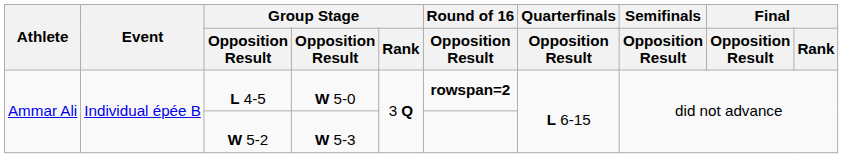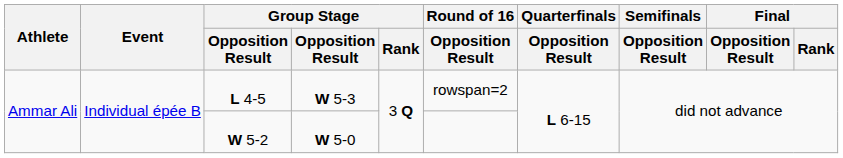(335, 98) W 5-0 -> (335, 98) W 5-3
(470, 90) bold -> (470, 90) normal
(335, 140) W 5-3 -> (335, 140) W 5-0
